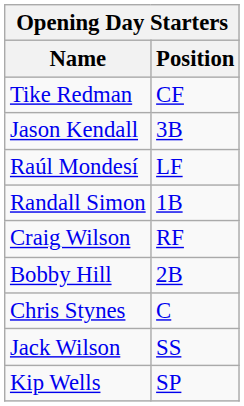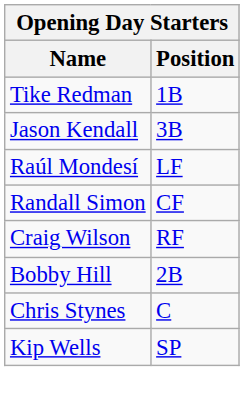(170, 94) CF -> (169, 94) 1B
(169, 202) 1B -> (170, 202) CF
- row: (65, 346)
